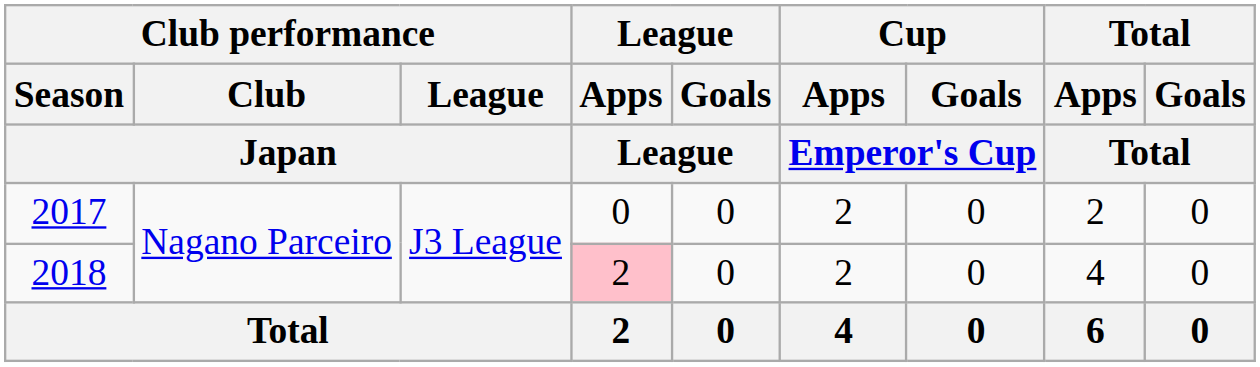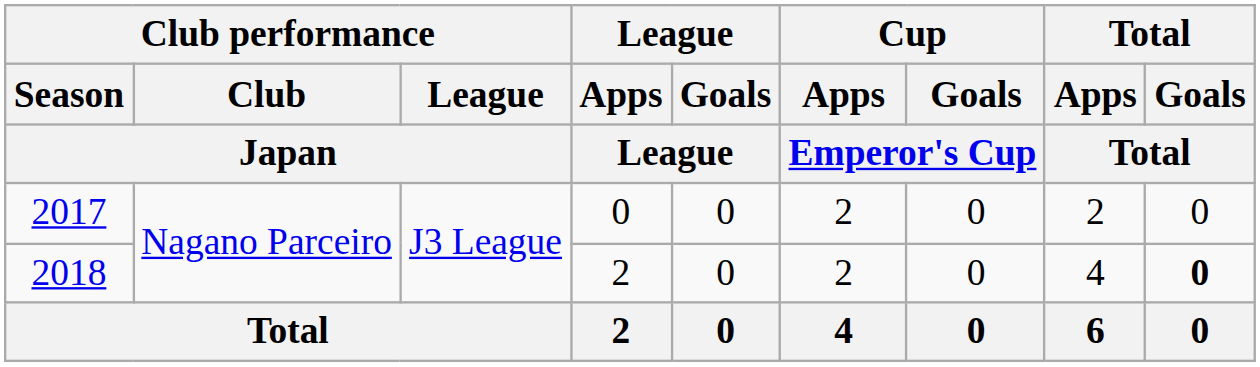(621, 271) pink background -> (621, 271) no background
(1200, 271) normal -> (1200, 271) bold
